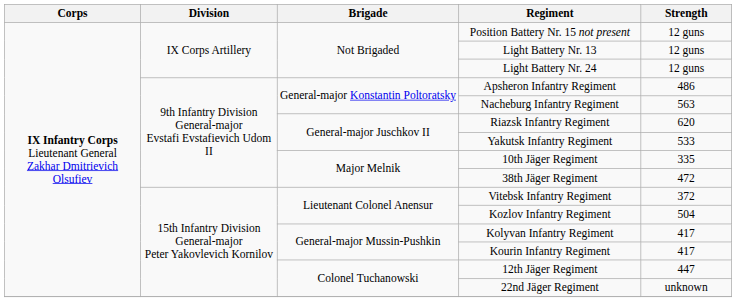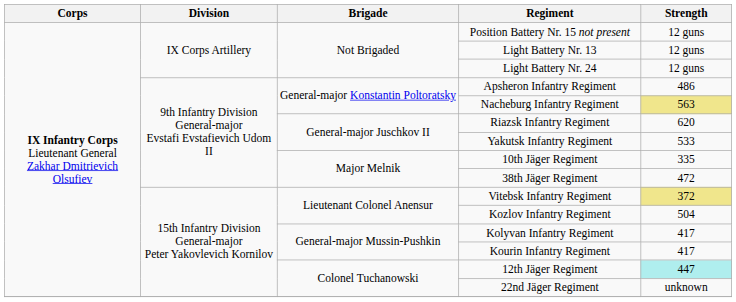(686, 104) no background -> (686, 104) khaki background
(686, 196) no background -> (686, 196) khaki background
(686, 269) no background -> (686, 269) paleturquoise background
